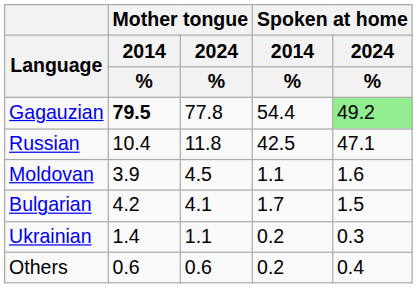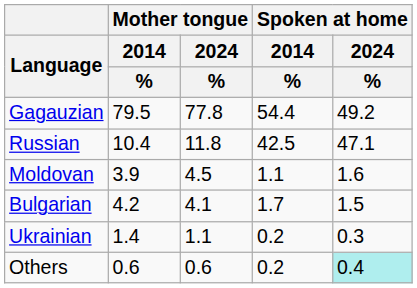(132, 112) bold -> (132, 112) normal
(356, 112) lightgreen background -> (356, 112) no background
(350, 267) no background -> (350, 267) paleturquoise background
